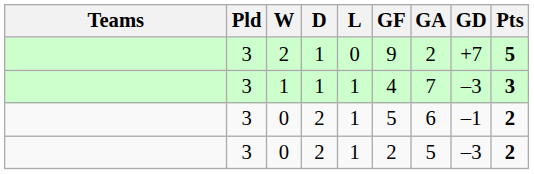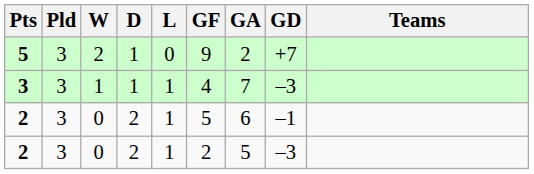columns swapped: (116, 20) <-> (510, 20)
